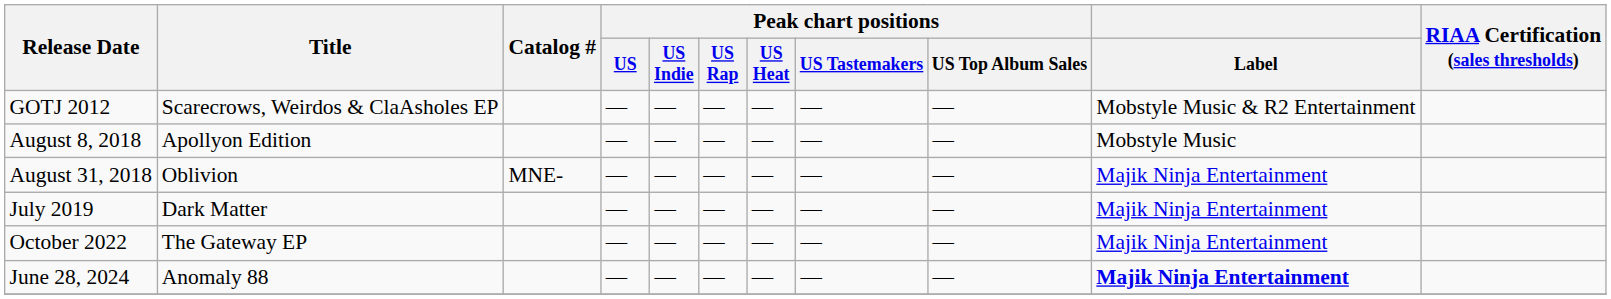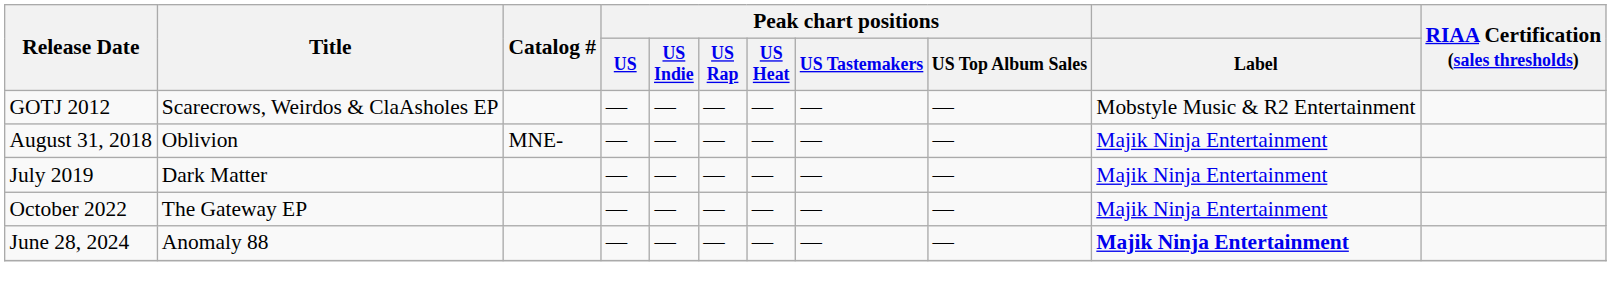- row: (75, 140)
